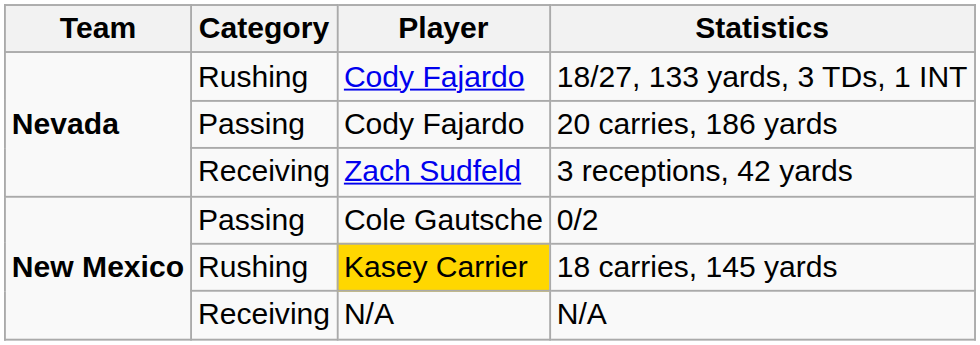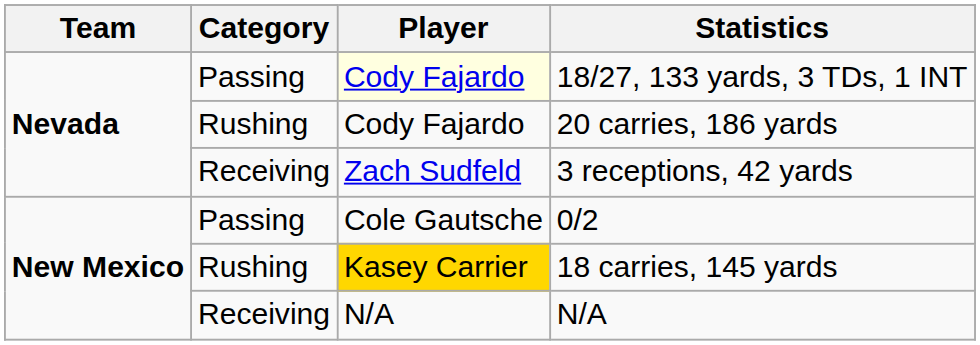(253, 76) Rushing -> (251, 76) Passing
(434, 76) no background -> (434, 76) lightyellow background
(251, 123) Passing -> (253, 123) Rushing
